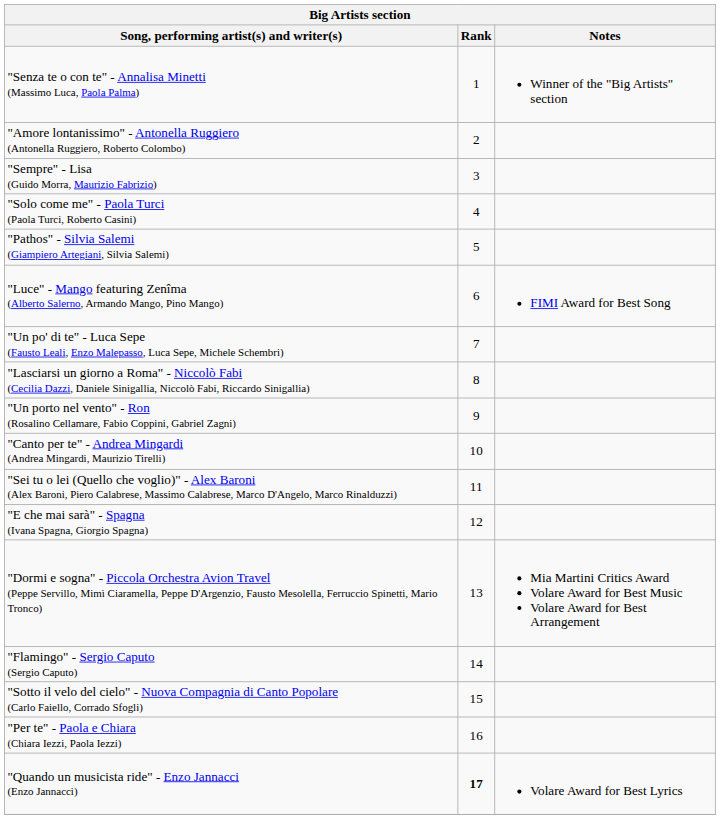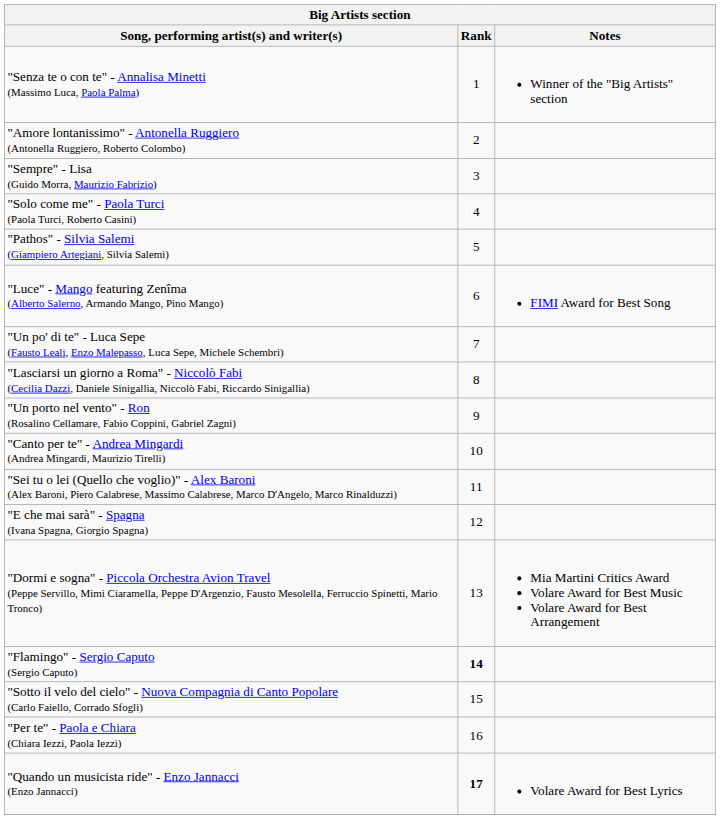(476, 664) normal -> (476, 664) bold
